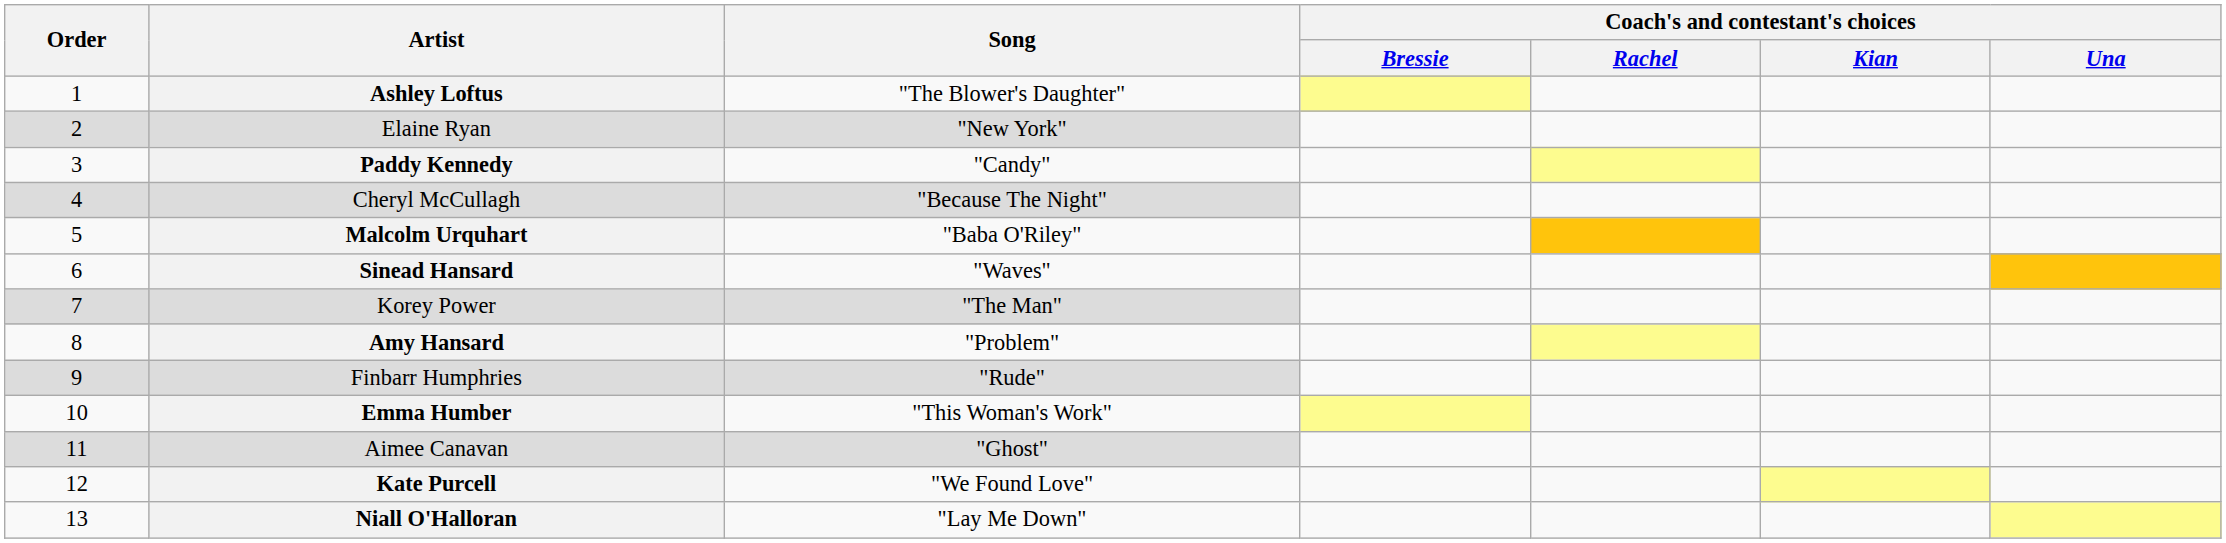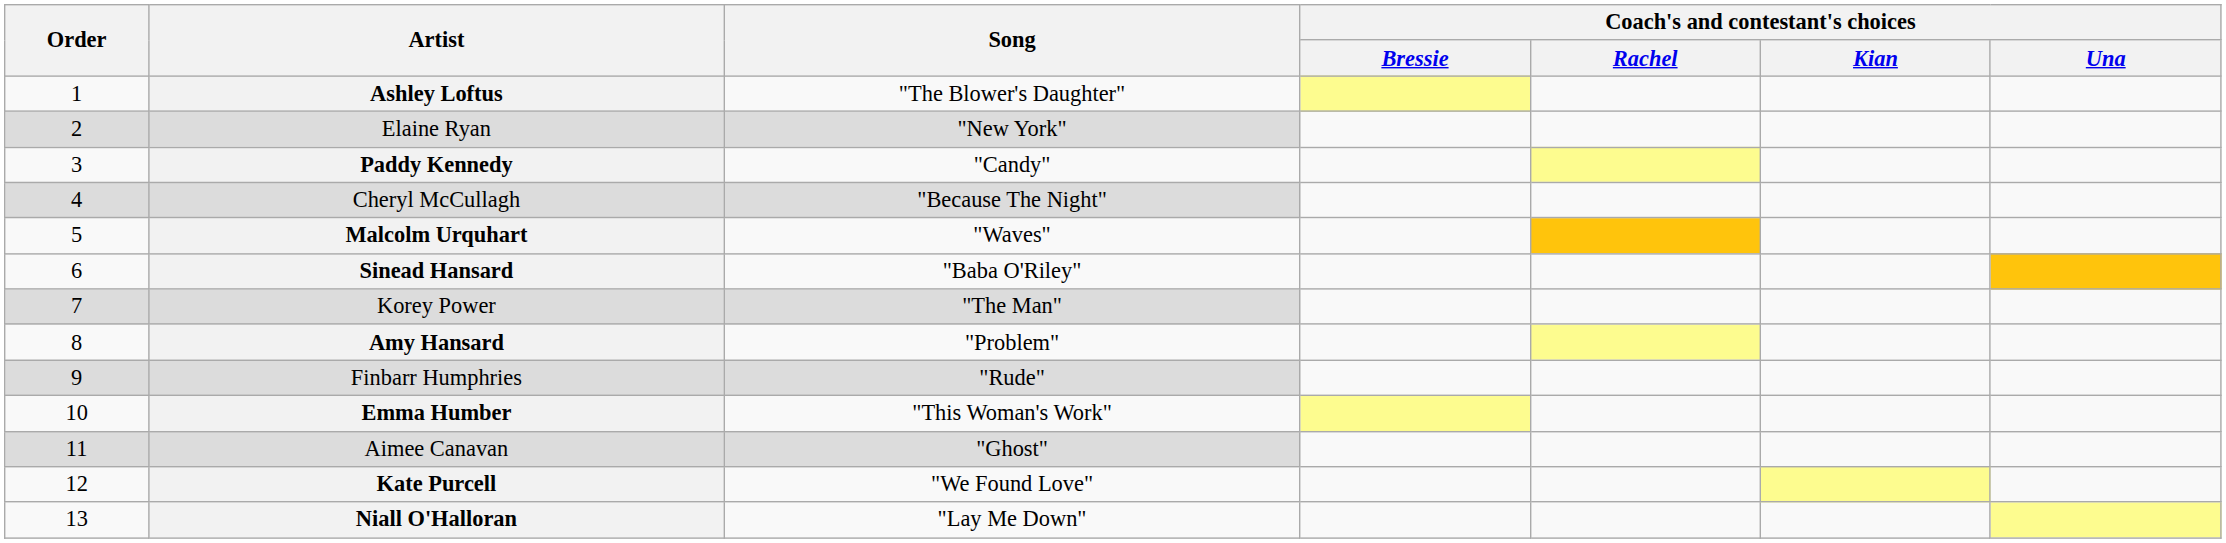(1012, 235) "Baba O'Riley" -> (1012, 235) "Waves"
(1012, 270) "Waves" -> (1012, 270) "Baba O'Riley"
